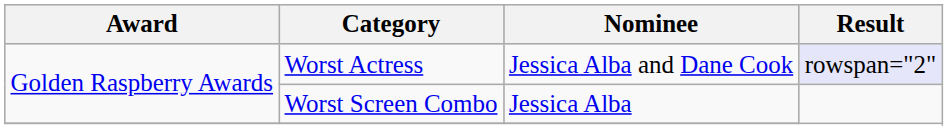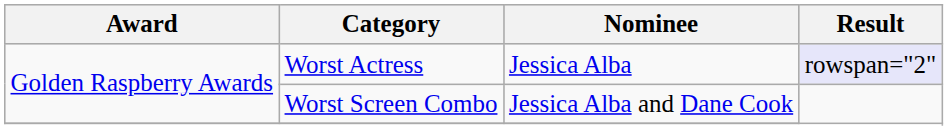(651, 63) Jessica Alba and Dane Cook -> (570, 63) Jessica Alba
(570, 103) Jessica Alba -> (651, 103) Jessica Alba and Dane Cook
